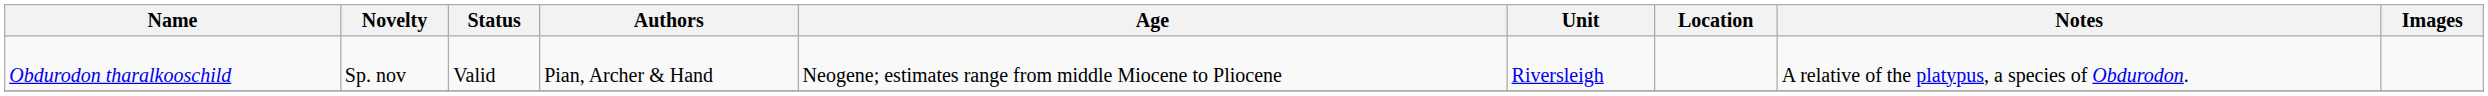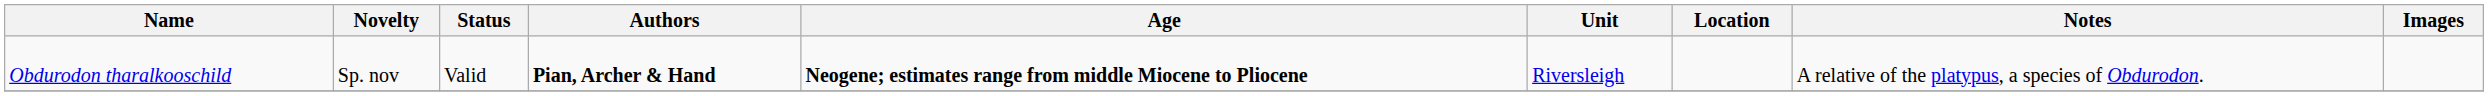(629, 74) normal -> (624, 74) bold
(1042, 74) normal -> (1057, 74) bold
